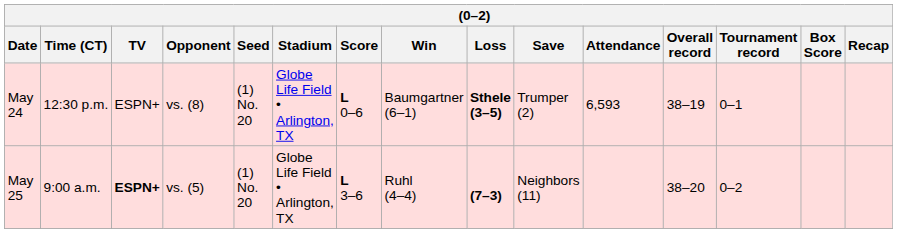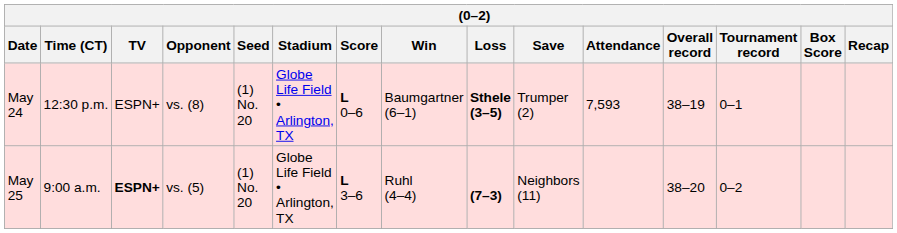(603, 104) 6,593 -> (603, 104) 7,593
